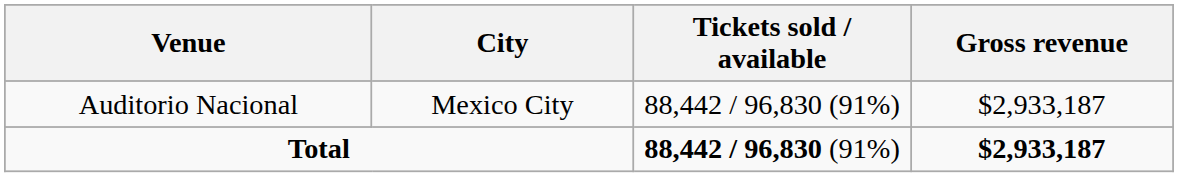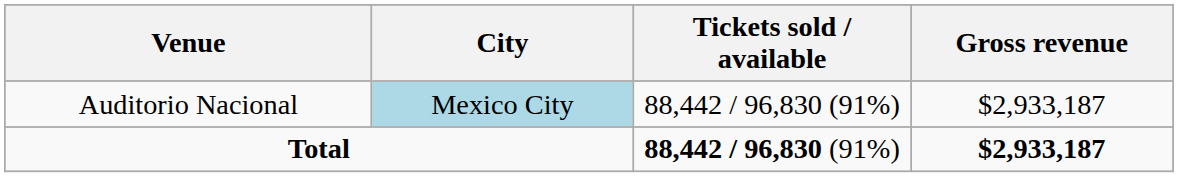(502, 103) no background -> (502, 103) lightblue background
